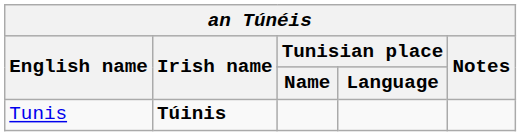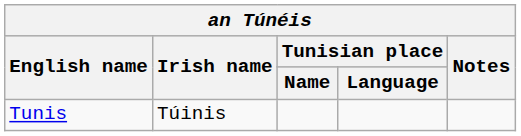(192, 114) bold -> (192, 114) normal
